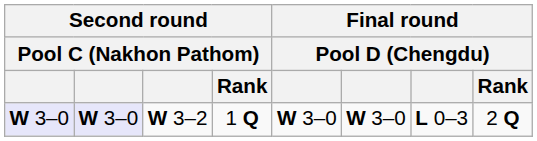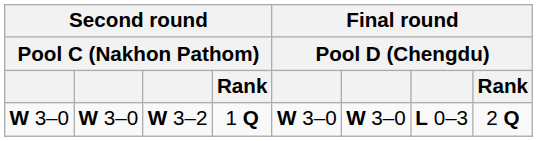(39, 119) lavender background -> (39, 119) no background
(108, 119) lavender background -> (108, 119) no background
